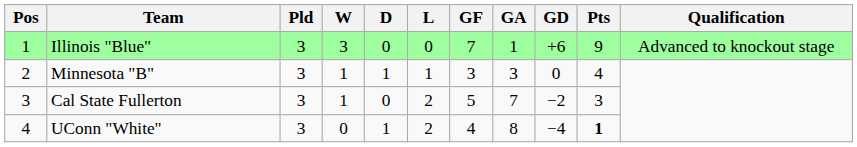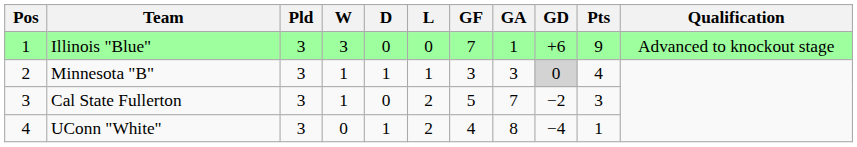(556, 73) no background -> (556, 73) lightgrey background
(599, 127) bold -> (599, 127) normal
